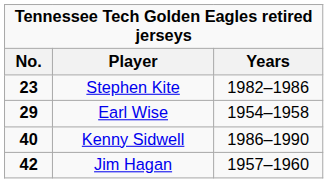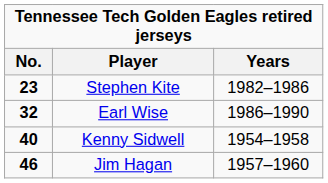(29, 113) 29 -> (29, 113) 32
(268, 113) 1954–1958 -> (268, 113) 1986–1990
(268, 139) 1986–1990 -> (268, 139) 1954–1958
(29, 165) 42 -> (29, 165) 46
